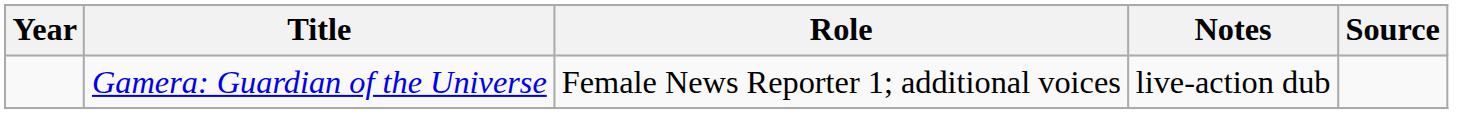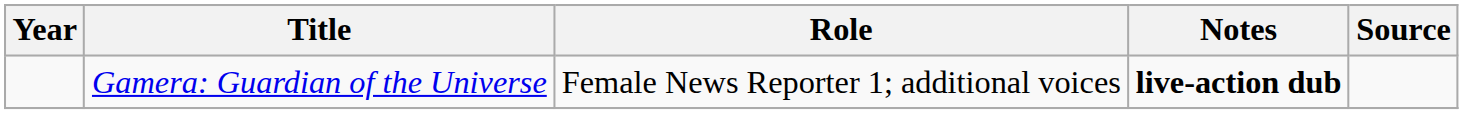(1233, 81) normal -> (1239, 81) bold
